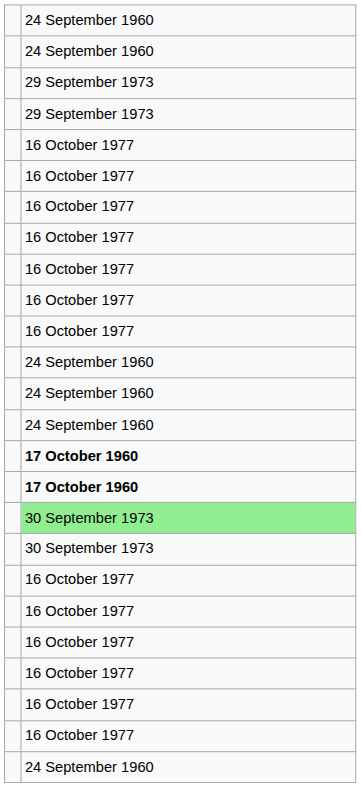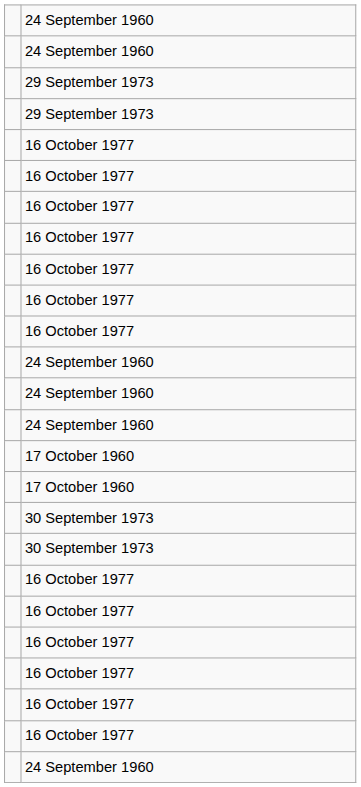(82, 455) bold -> (80, 455) normal
(82, 486) bold -> (80, 486) normal
(89, 517) lightgreen background -> (89, 517) no background
